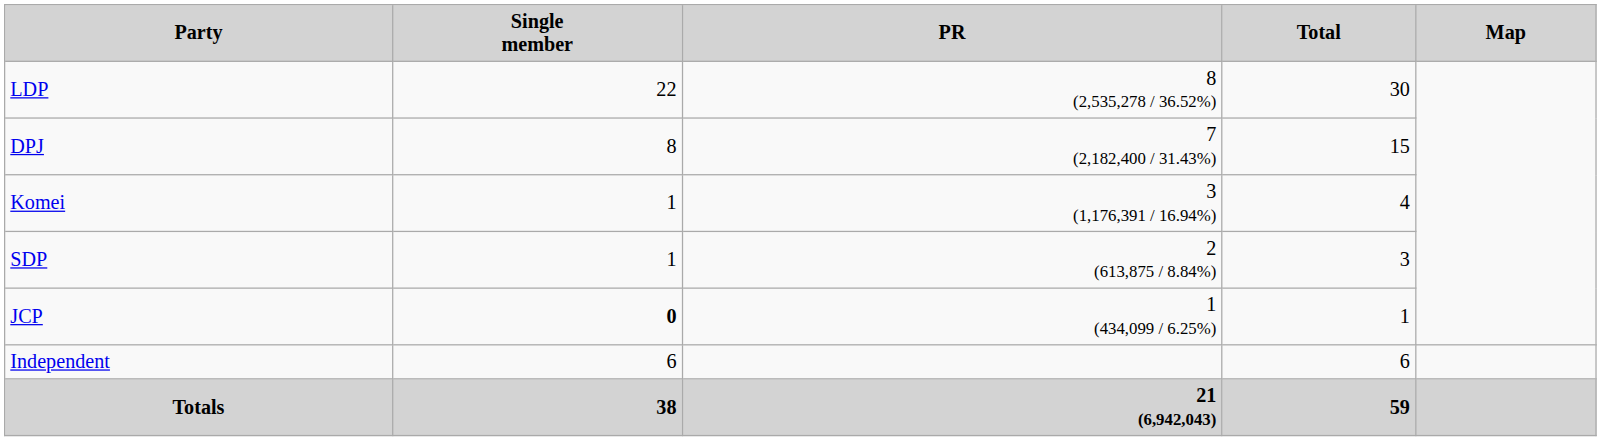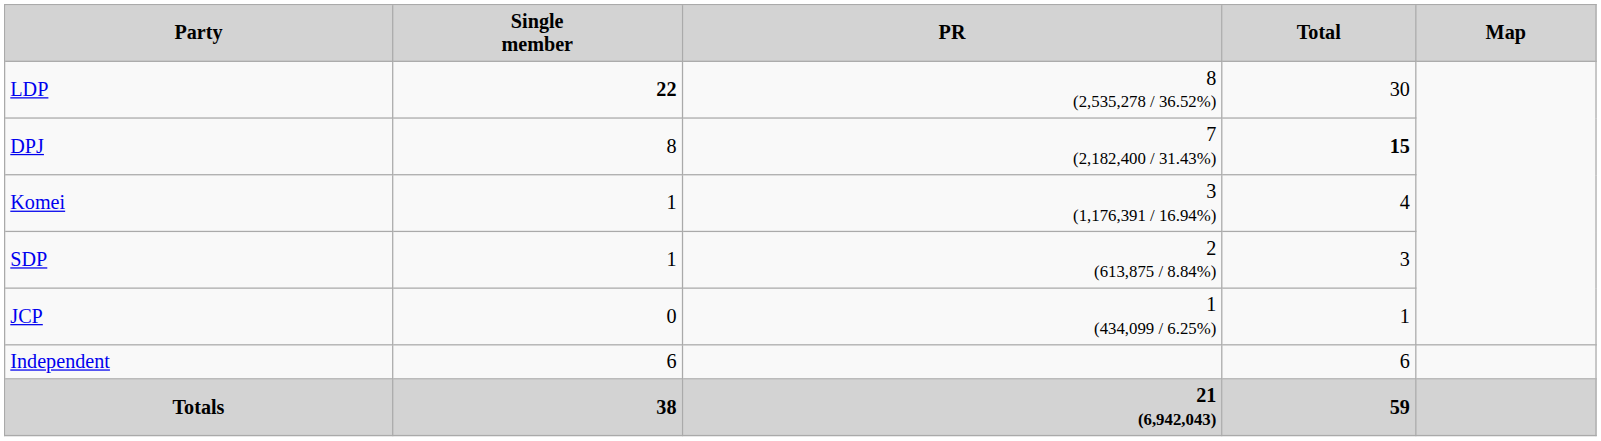(666, 89) normal -> (666, 89) bold
(1400, 146) normal -> (1400, 146) bold
(671, 316) bold -> (671, 316) normal
